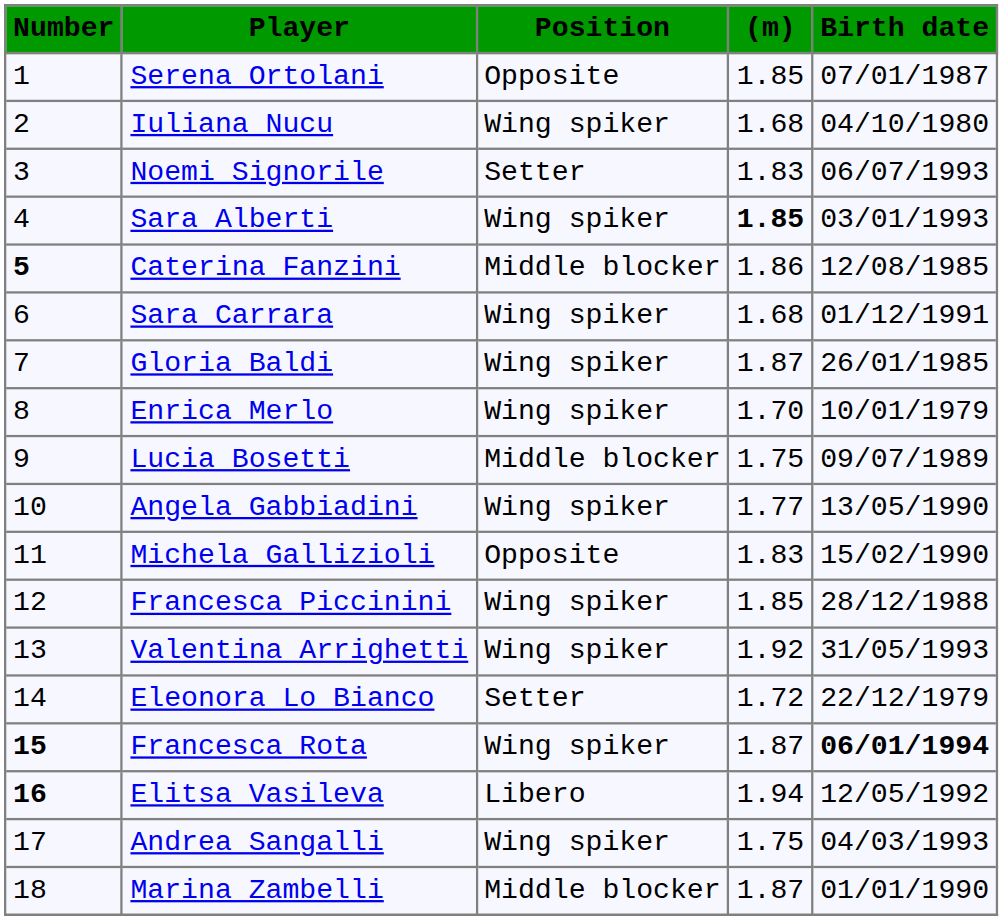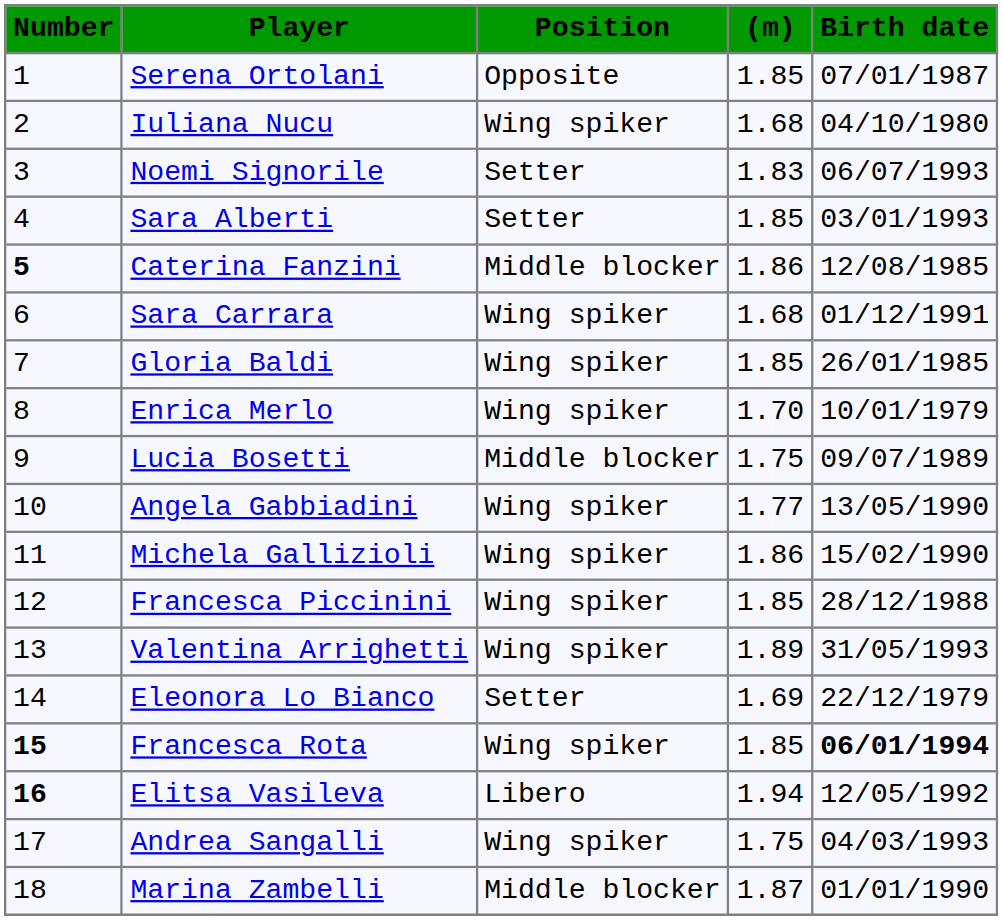(577, 221) Wing spiker -> (535, 221) Setter
(770, 221) bold -> (770, 221) normal
(770, 364) 1.87 -> (770, 364) 1.85
(552, 556) Opposite -> (577, 556) Wing spiker
(770, 556) 1.83 -> (770, 556) 1.86
(770, 652) 1.92 -> (770, 652) 1.89
(770, 699) 1.72 -> (770, 699) 1.69
(770, 747) 1.87 -> (770, 747) 1.85
